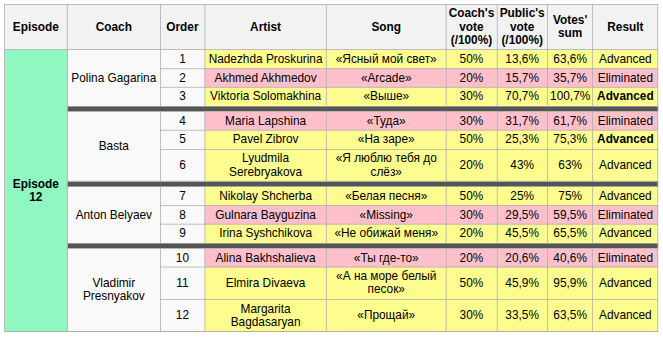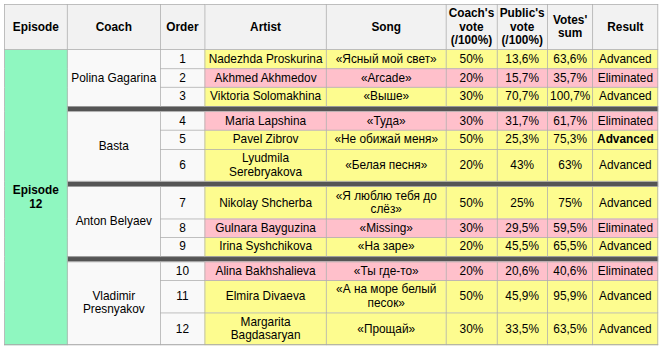(625, 96) bold -> (625, 96) normal
(386, 139) «На заре» -> (386, 139) «Не обижай меня»
(386, 165) «Я люблю тебя до слёз» -> (386, 165) «Белая песня»
(386, 196) «Белая песня» -> (386, 202) «Я люблю тебя до слёз»
(386, 233) «Не обижай меня» -> (386, 247) «На заре»
